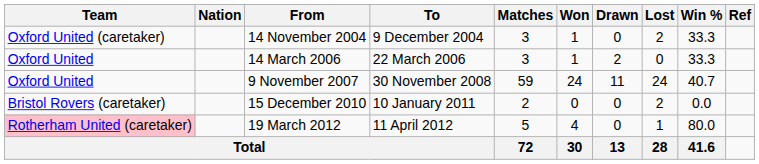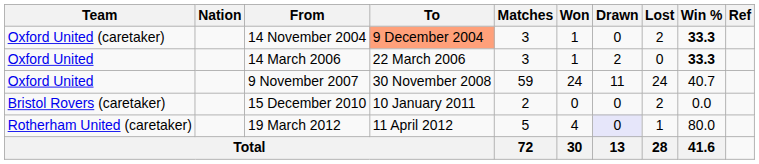(428, 37) no background -> (428, 37) lightsalmon background
(702, 37) normal -> (702, 37) bold
(702, 59) normal -> (702, 59) bold
(100, 125) pink background -> (100, 125) no background
(617, 125) no background -> (617, 125) lavender background
